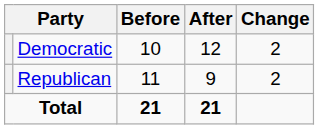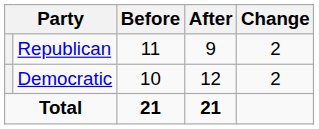rows swapped: (65, 49) <-> (64, 78)
